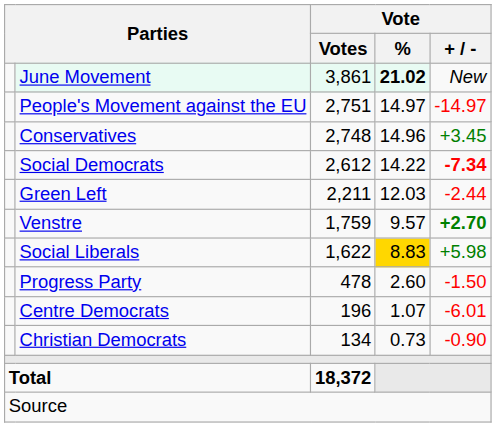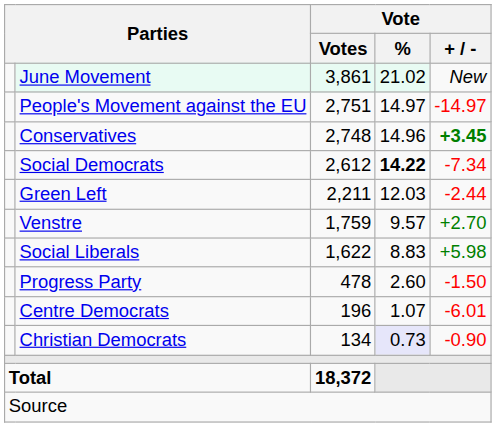(403, 77) bold -> (403, 77) normal
(463, 135) normal -> (463, 135) bold
(403, 164) normal -> (403, 164) bold
(465, 164) bold -> (465, 164) normal
(463, 223) bold -> (463, 223) normal
(408, 252) gold background -> (408, 252) no background
(408, 340) no background -> (408, 340) lavender background
